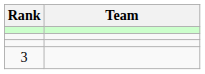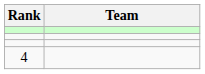(24, 57) 3 -> (24, 57) 4
